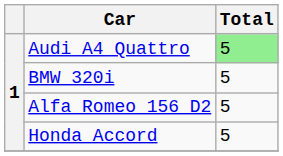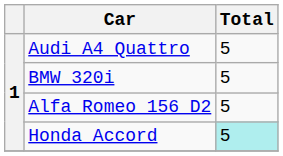(225, 49) lightgreen background -> (225, 49) no background
(225, 136) no background -> (225, 136) paleturquoise background
